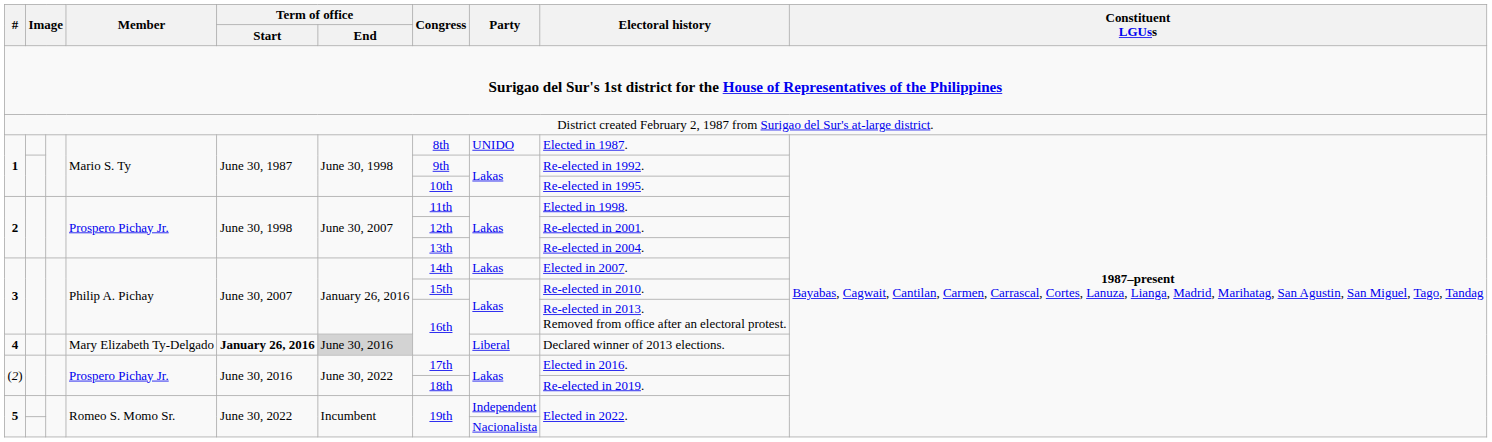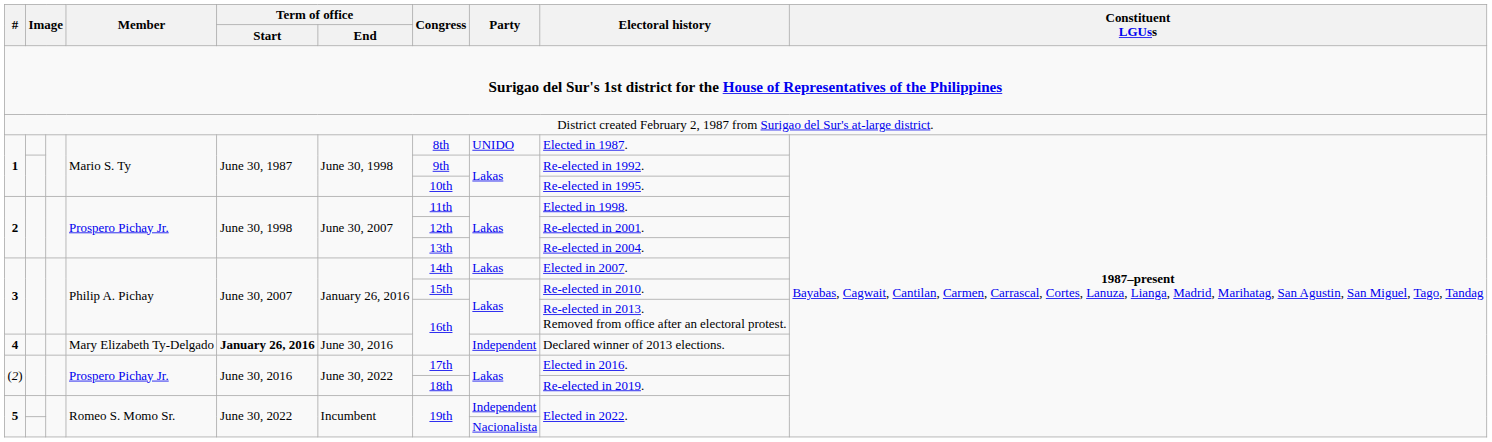(357, 344) lightgrey background -> (357, 344) no background
(491, 344) Liberal -> (504, 344) Independent
